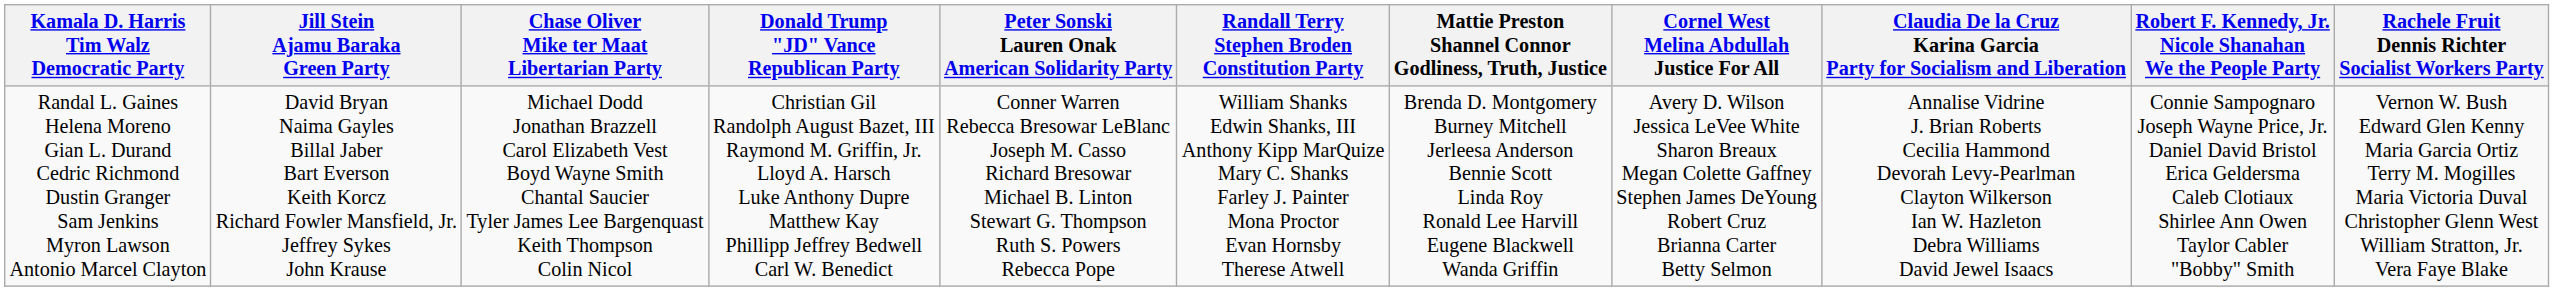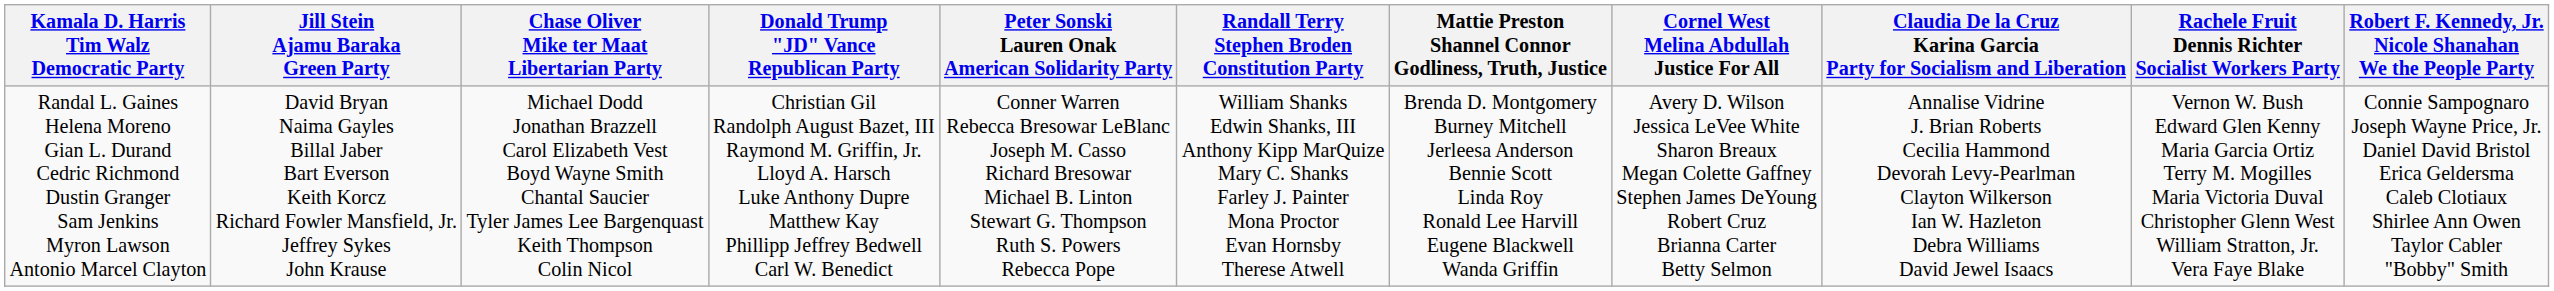columns swapped: (2441, 45) <-> (2233, 45)
